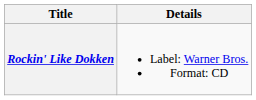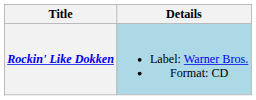(184, 66) no background -> (184, 66) lightblue background
